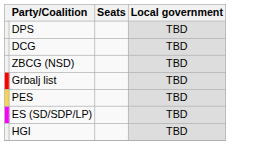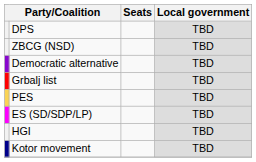- row: (24, 47)
+ row: (65, 64)
+ row: (51, 149)
